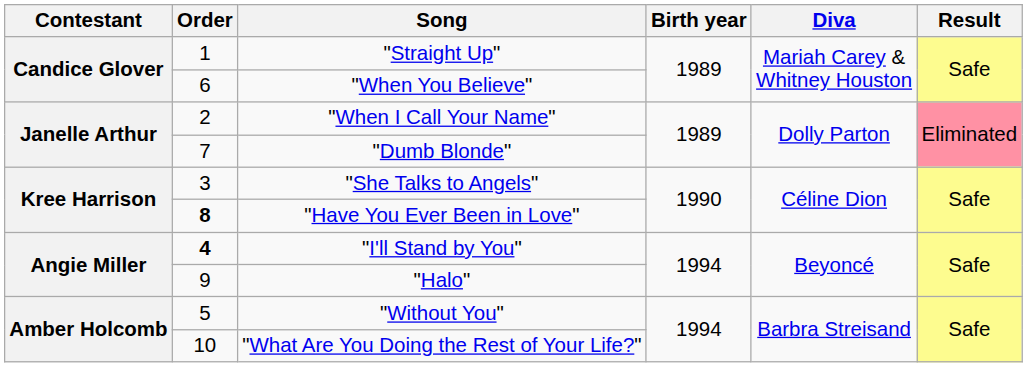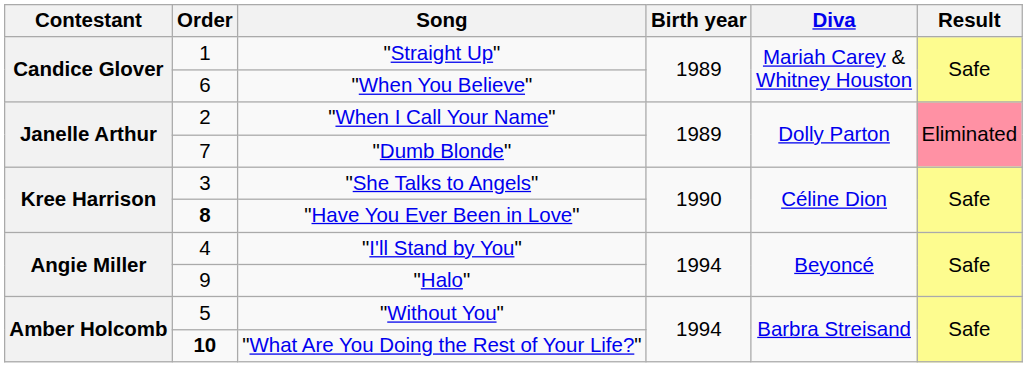(205, 248) bold -> (205, 248) normal
(205, 345) normal -> (205, 345) bold
